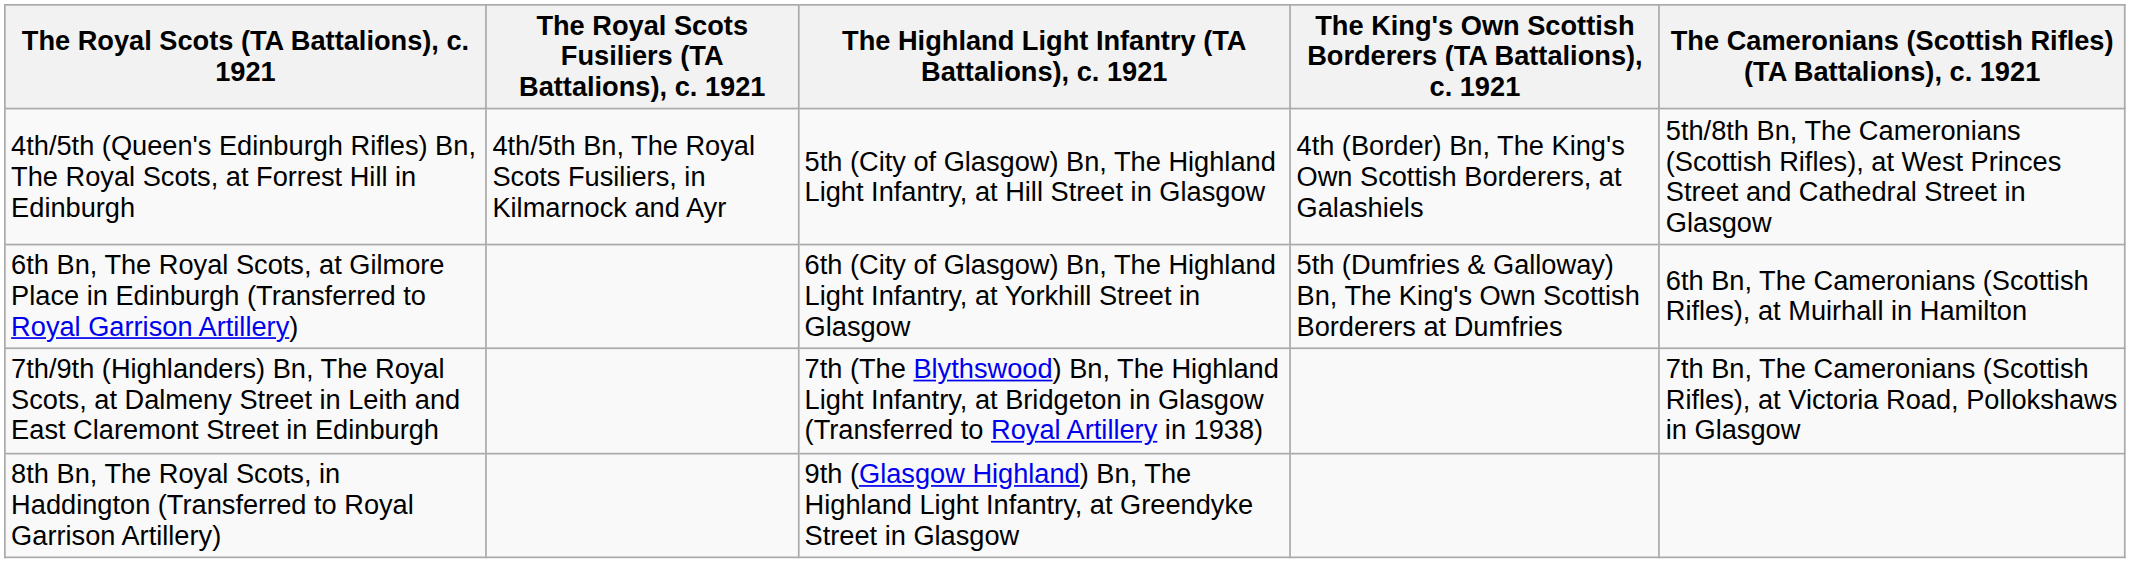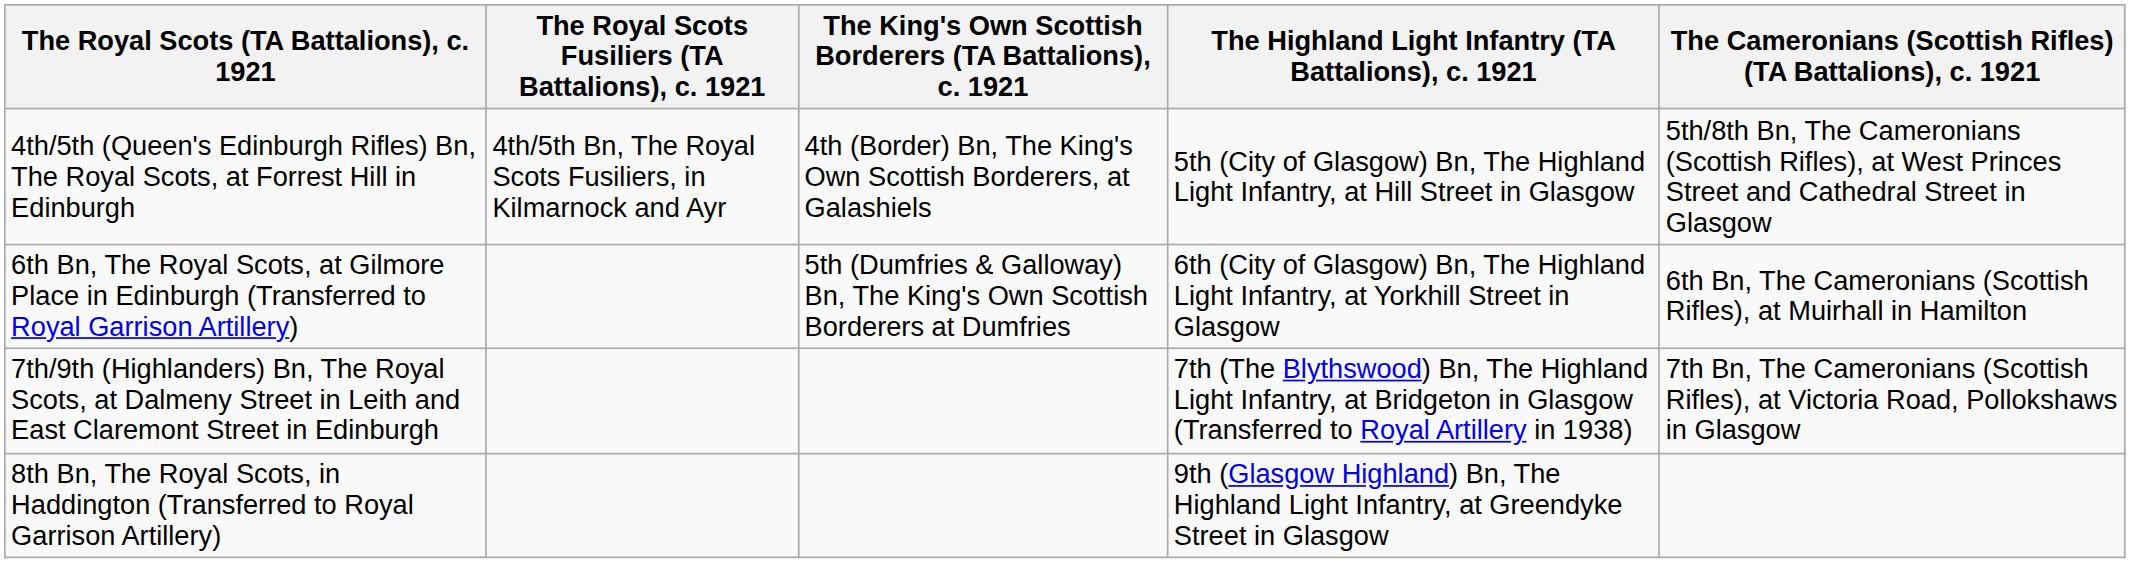columns swapped: (1044, 56) <-> (1475, 56)
